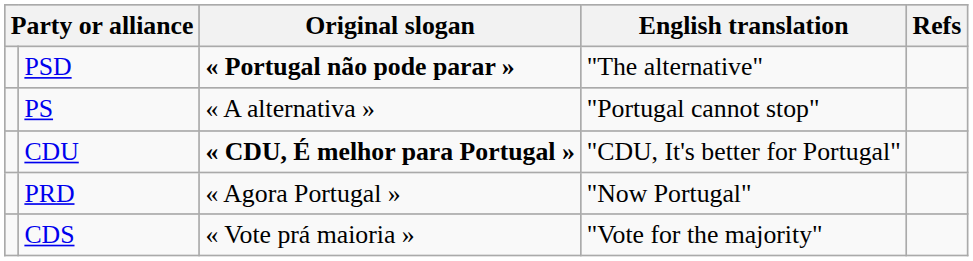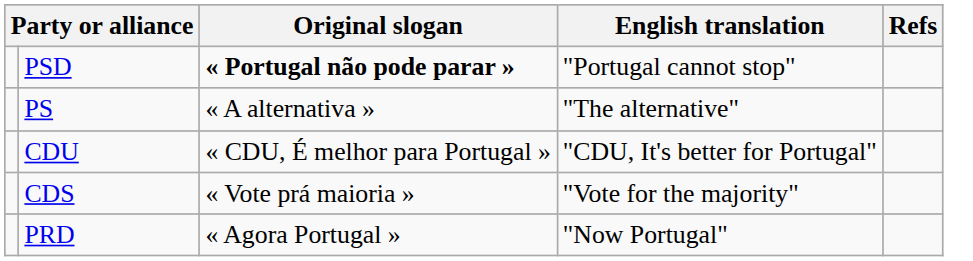(675, 66) "The alternative" -> (679, 66) "Portugal cannot stop"
(703, 108) "Portugal cannot stop" -> (651, 108) "The alternative"
(390, 150) bold -> (378, 150) normal
rows swapped: (49, 192) <-> (49, 233)
